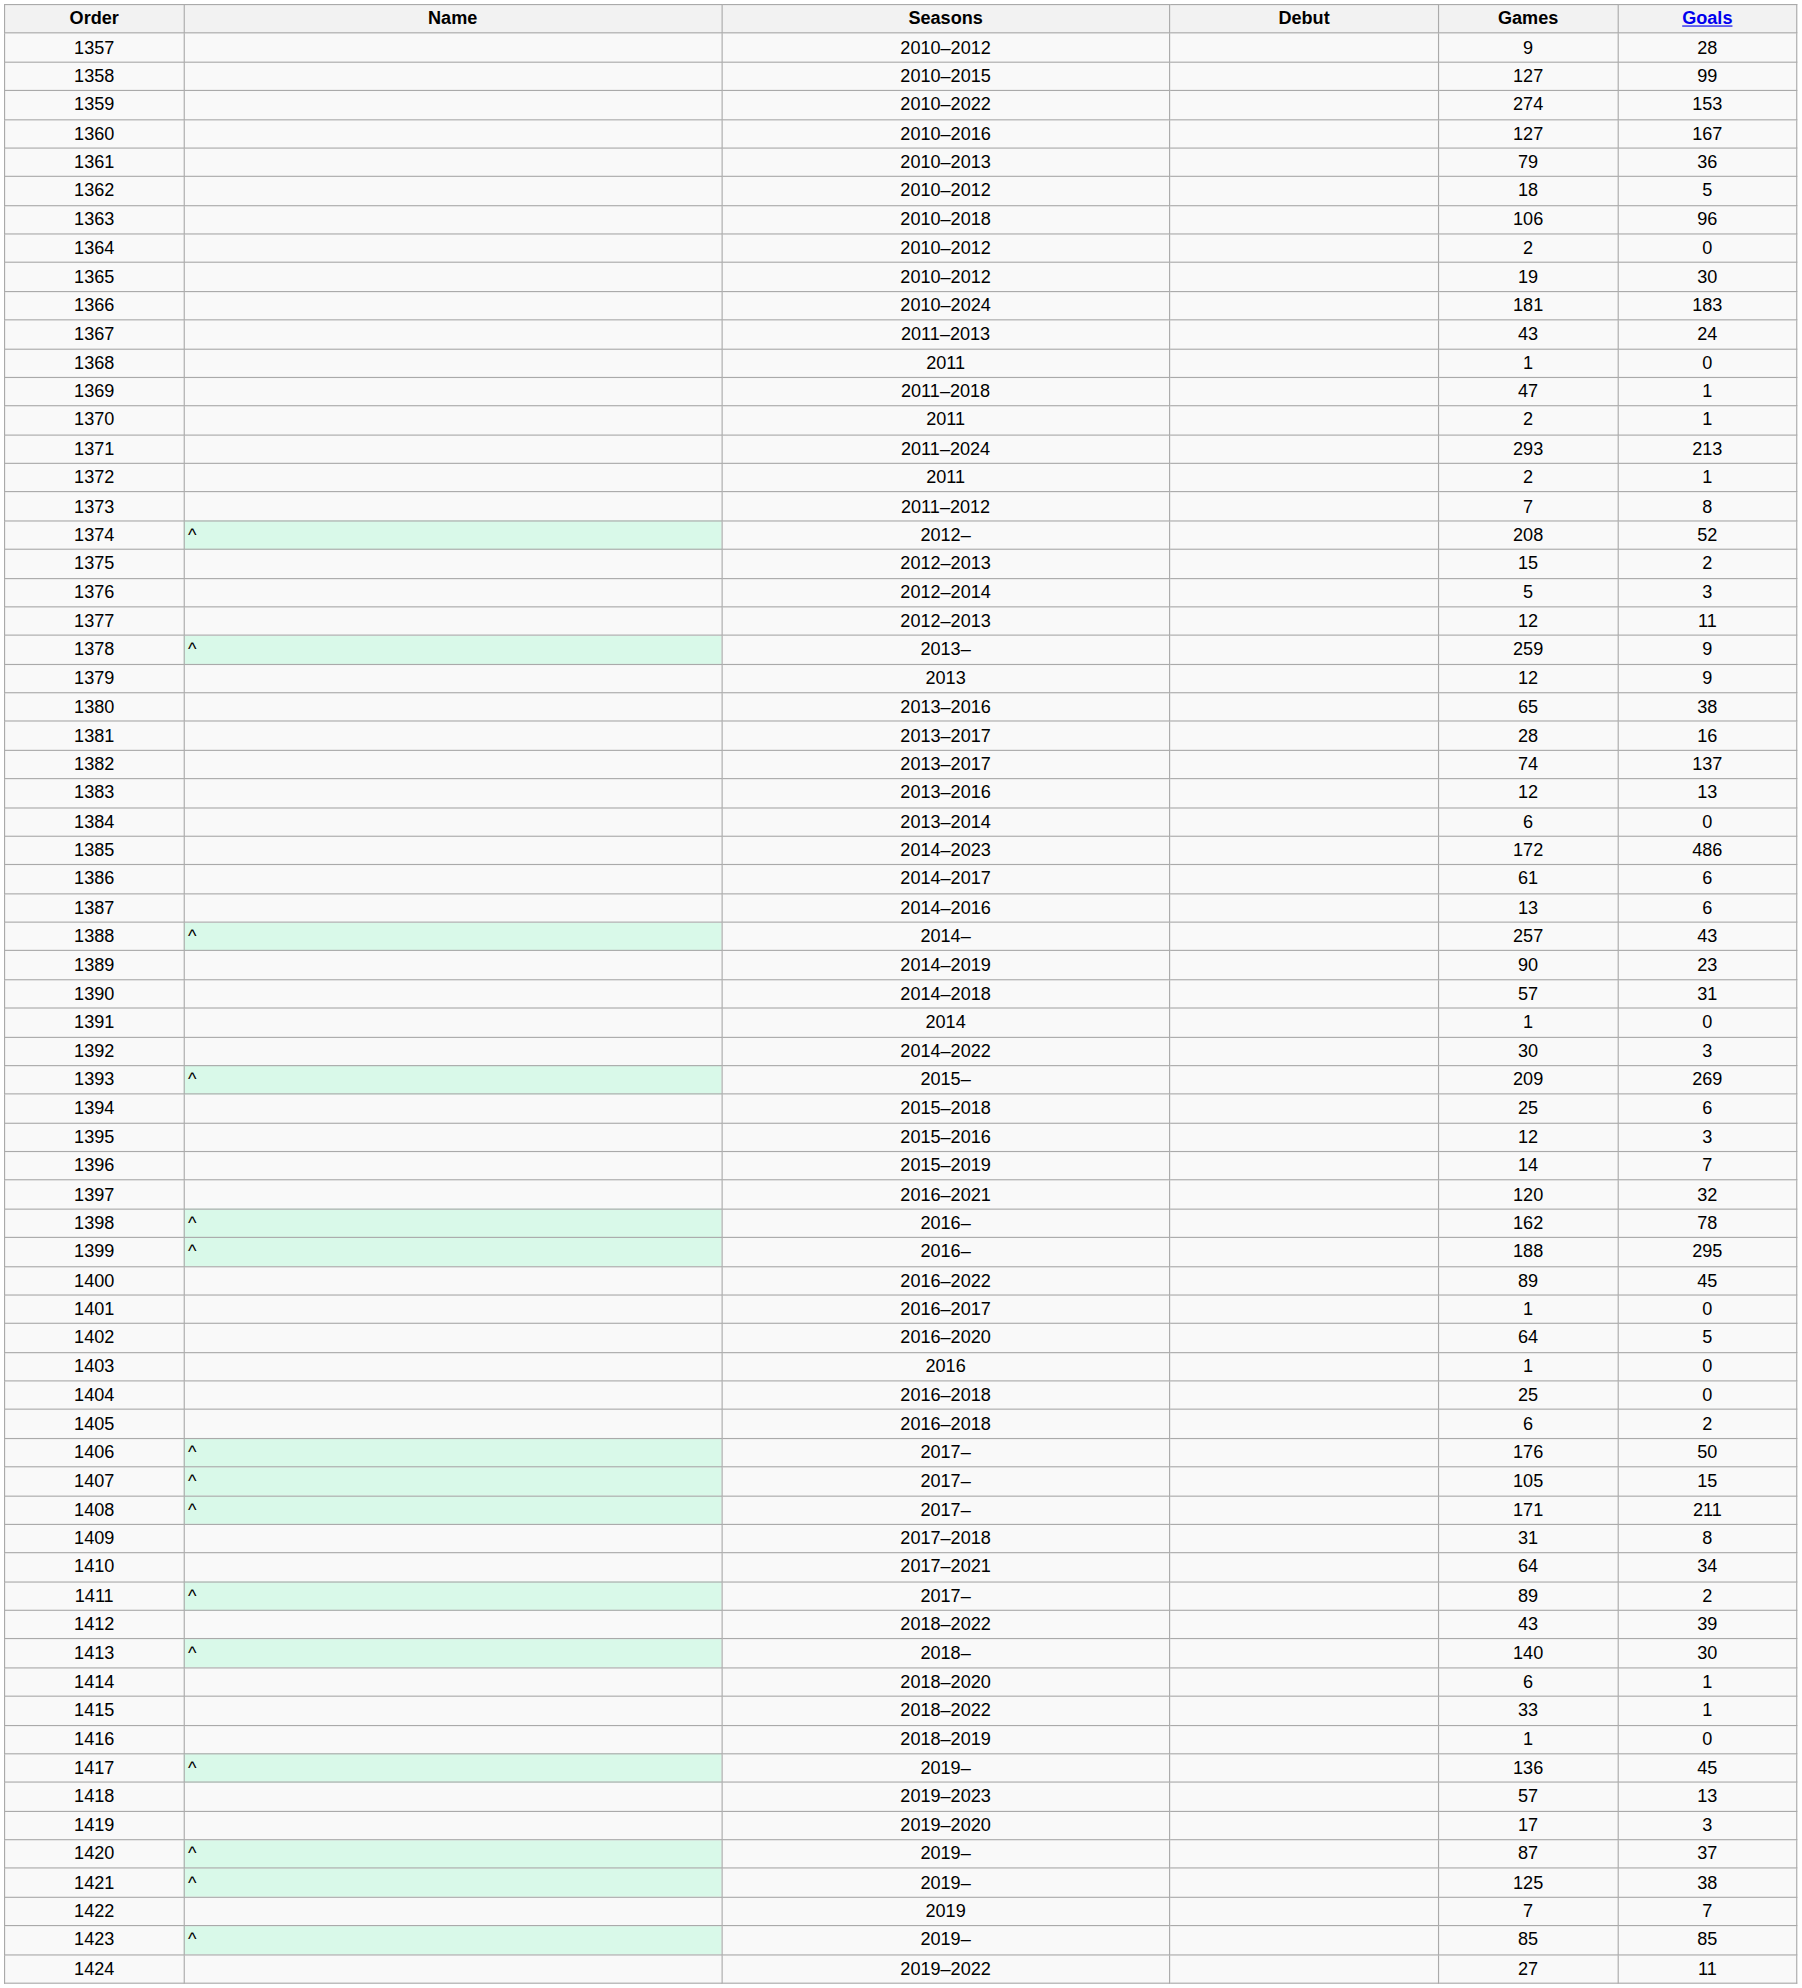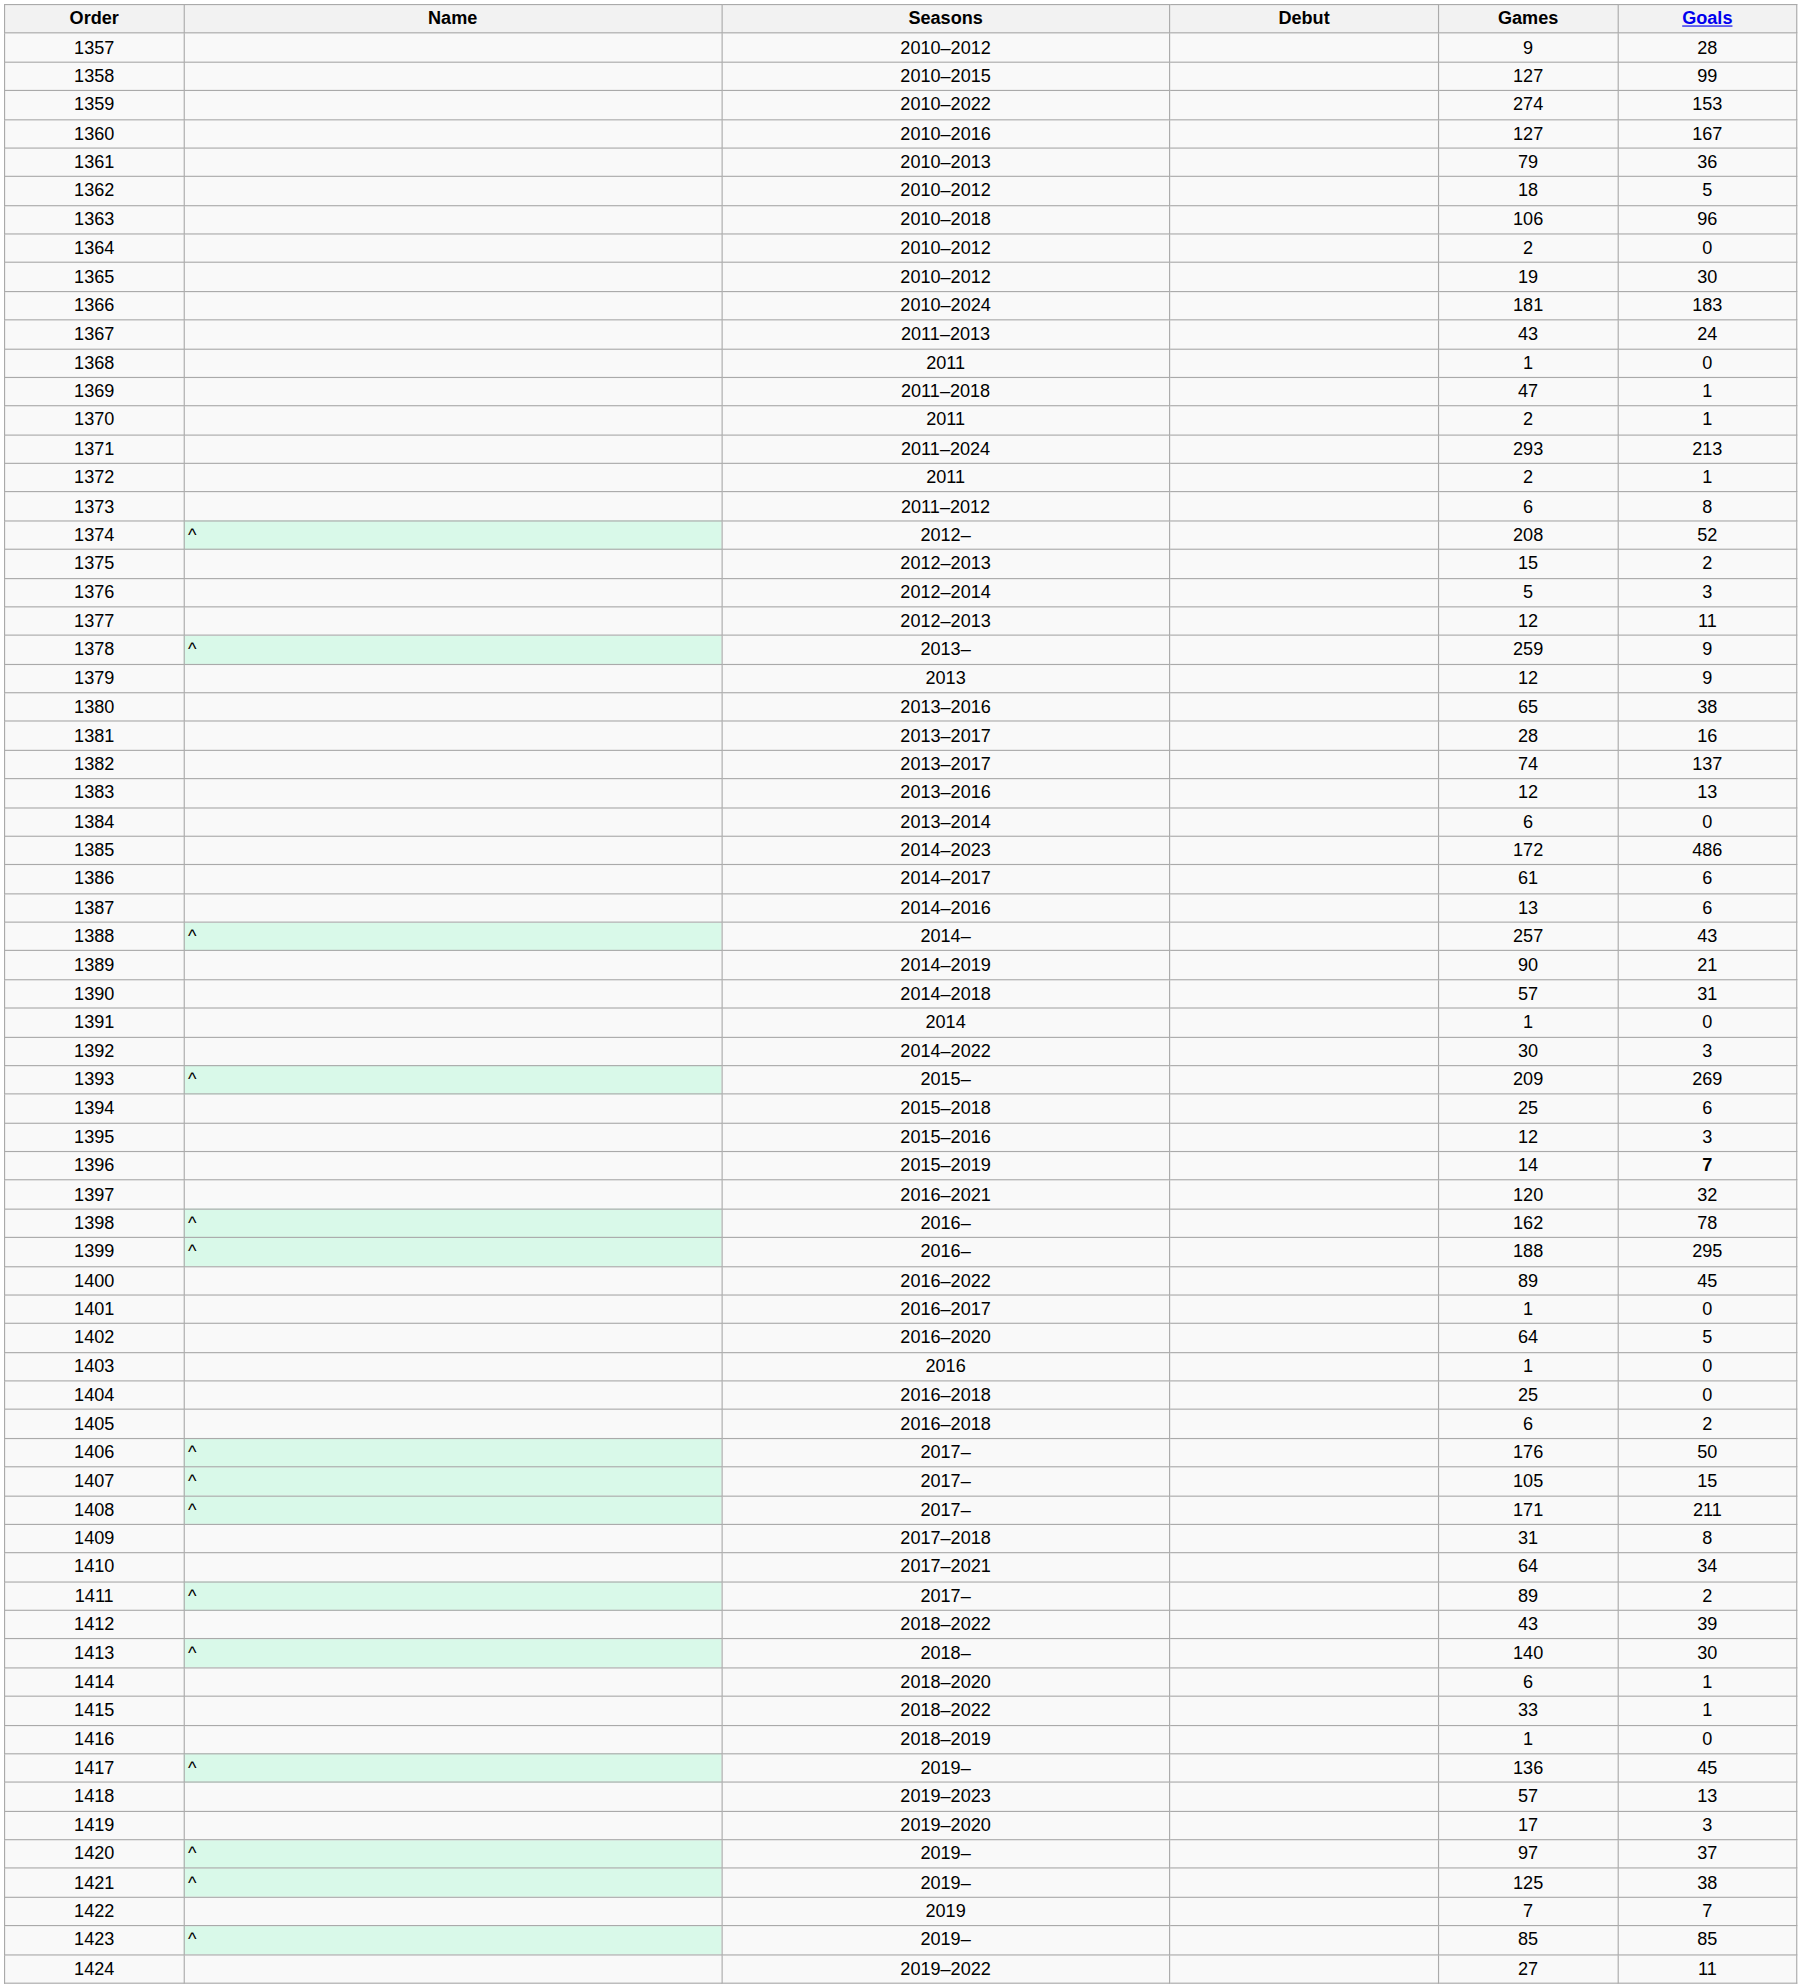(1528, 506) 7 -> (1528, 506) 6
(1707, 965) 23 -> (1707, 965) 21
(1707, 1165) normal -> (1707, 1165) bold
(1528, 1853) 87 -> (1528, 1853) 97
